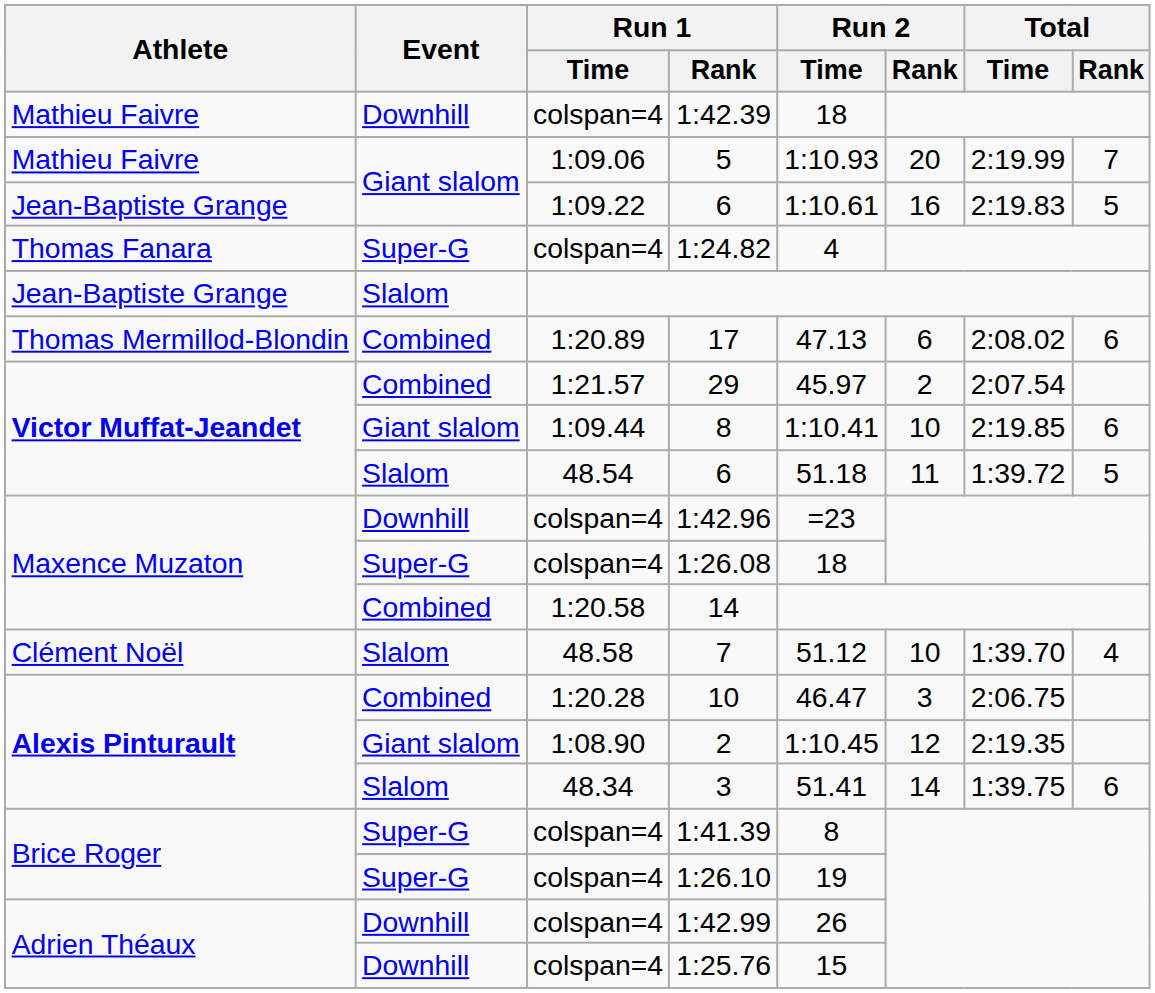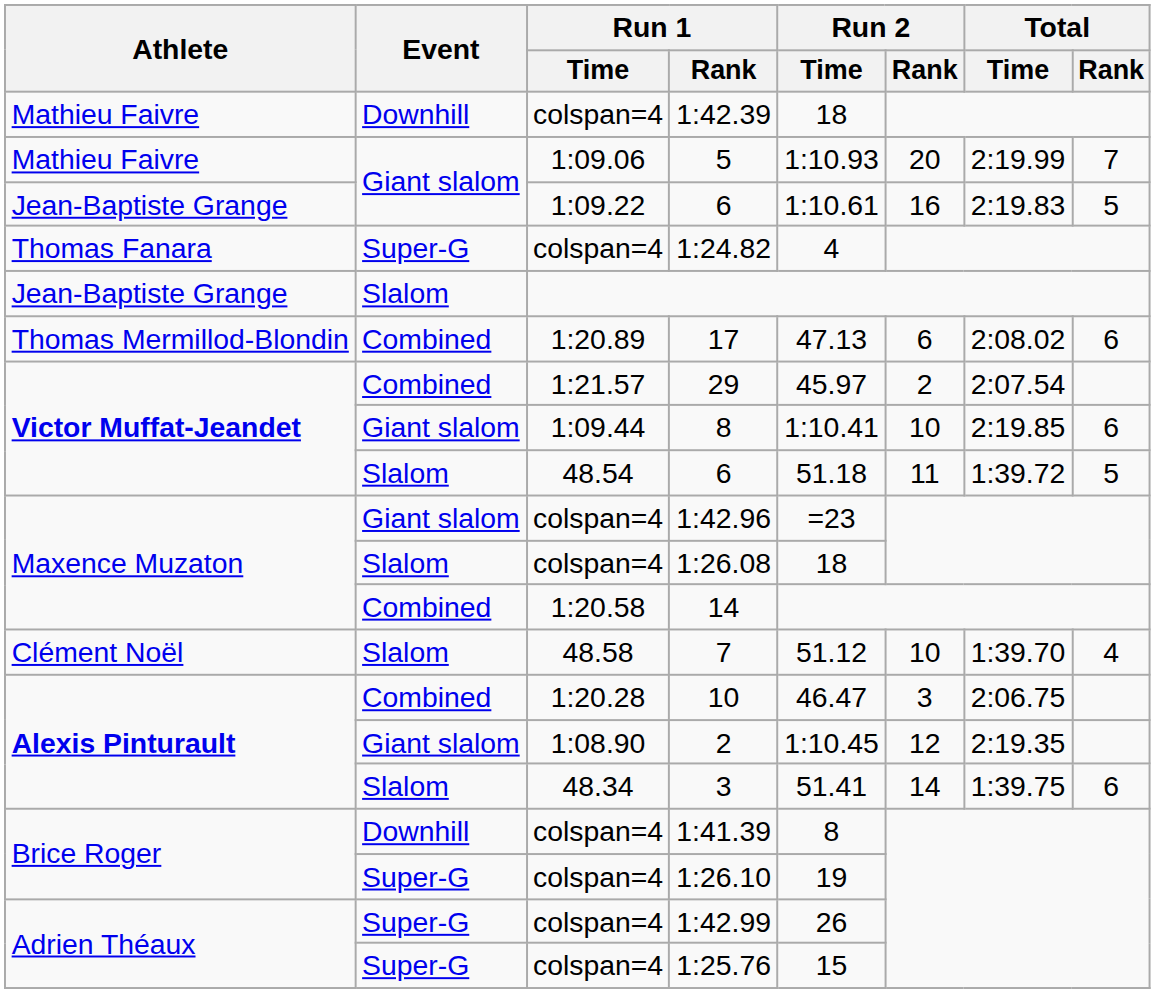(416, 518) Downhill -> (441, 518) Giant slalom
(416, 563) Super-G -> (405, 563) Slalom
(416, 832) Super-G -> (416, 832) Downhill
(416, 922) Downhill -> (416, 922) Super-G
(416, 966) Downhill -> (416, 966) Super-G
